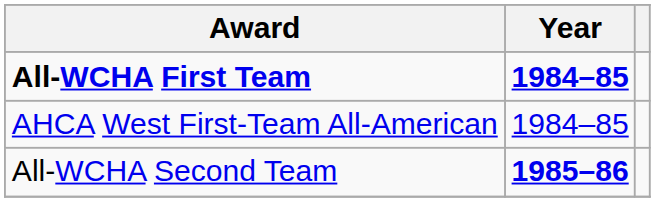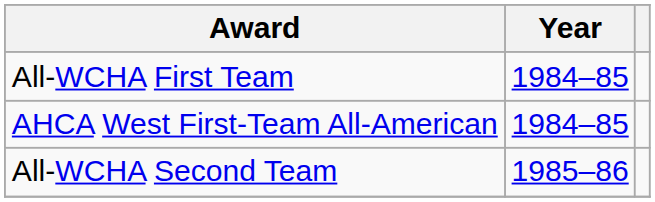(161, 76) bold -> (153, 76) normal
(570, 76) bold -> (570, 76) normal
(570, 171) bold -> (570, 171) normal
